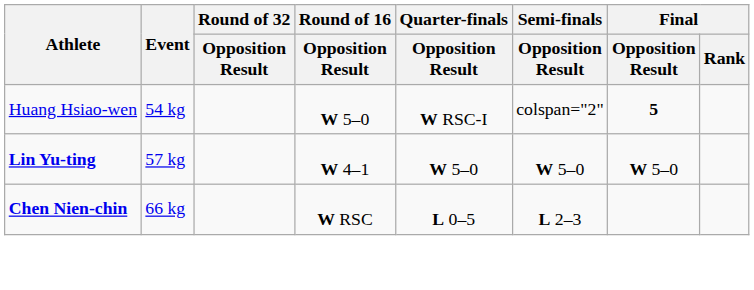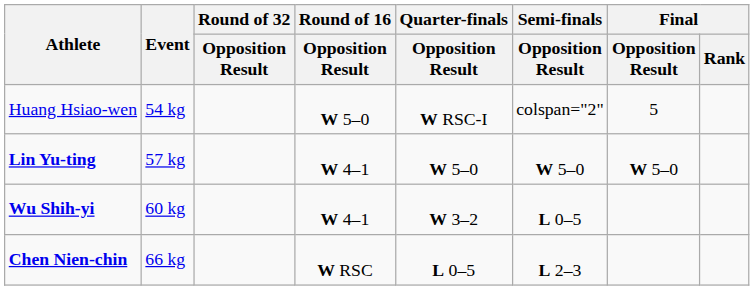(654, 109) bold -> (654, 109) normal
+ row: (52, 209)
